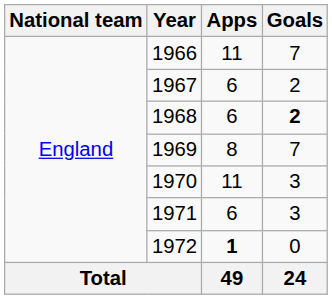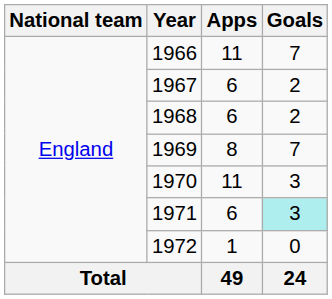(295, 117) bold -> (295, 117) normal
(295, 213) no background -> (295, 213) paleturquoise background
(232, 246) bold -> (232, 246) normal
